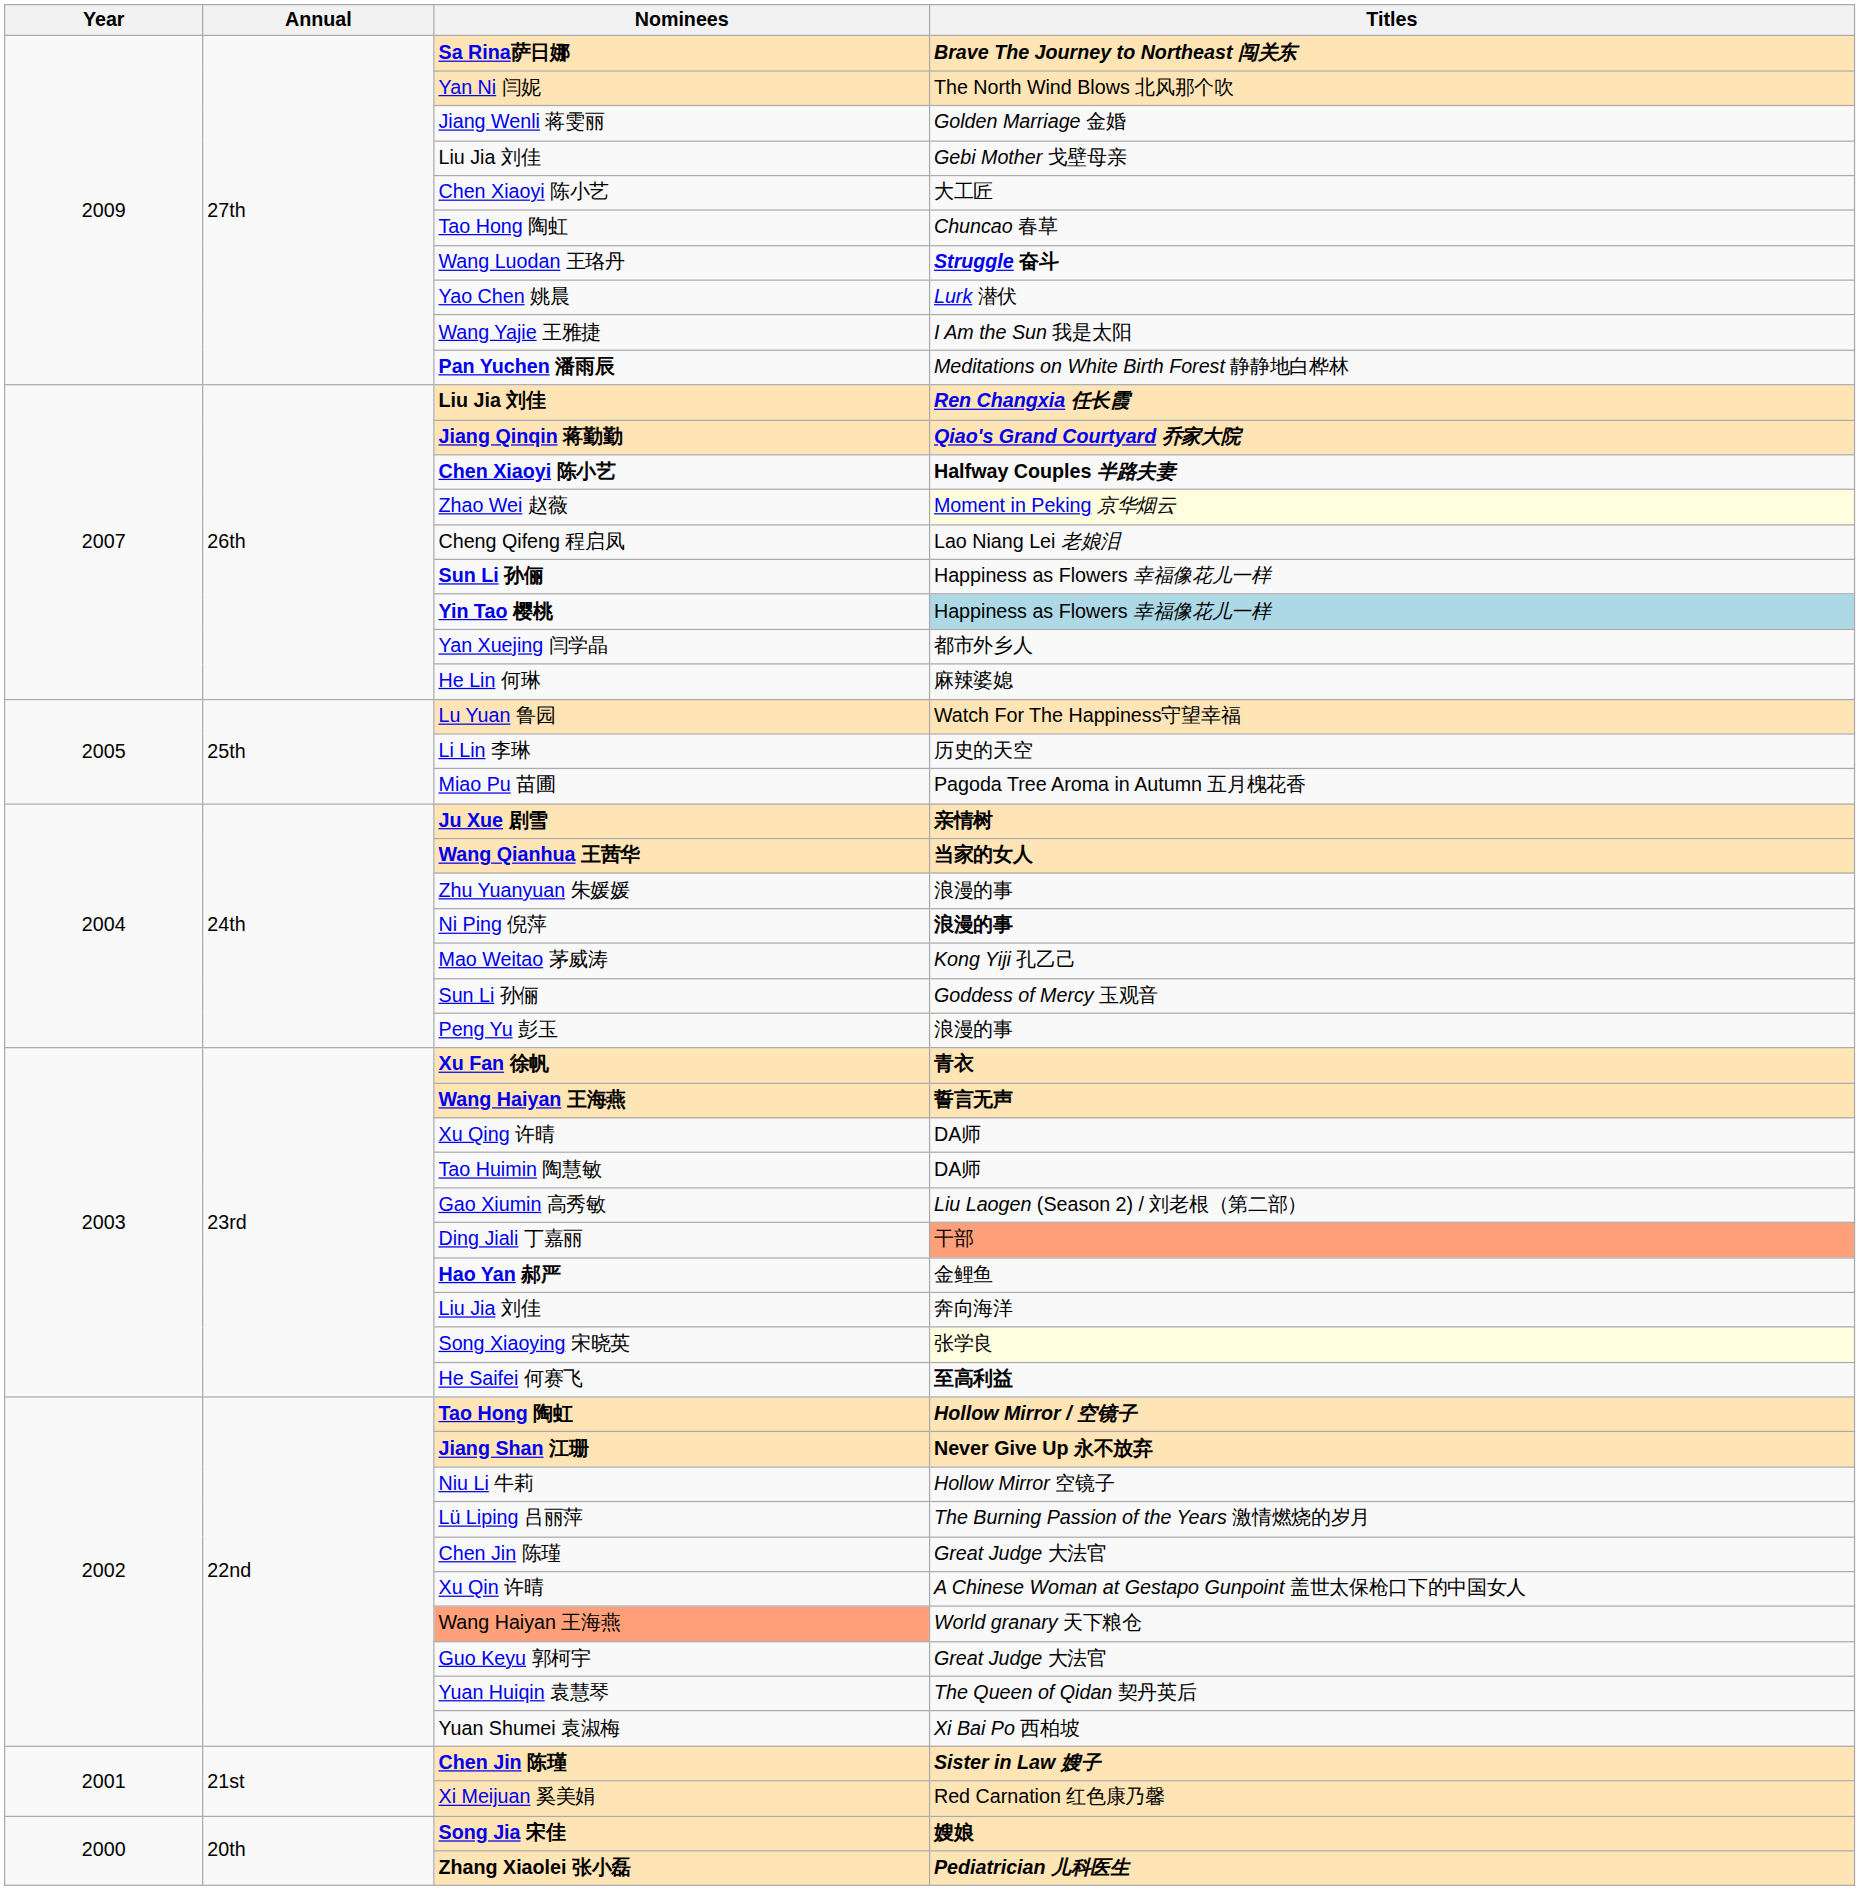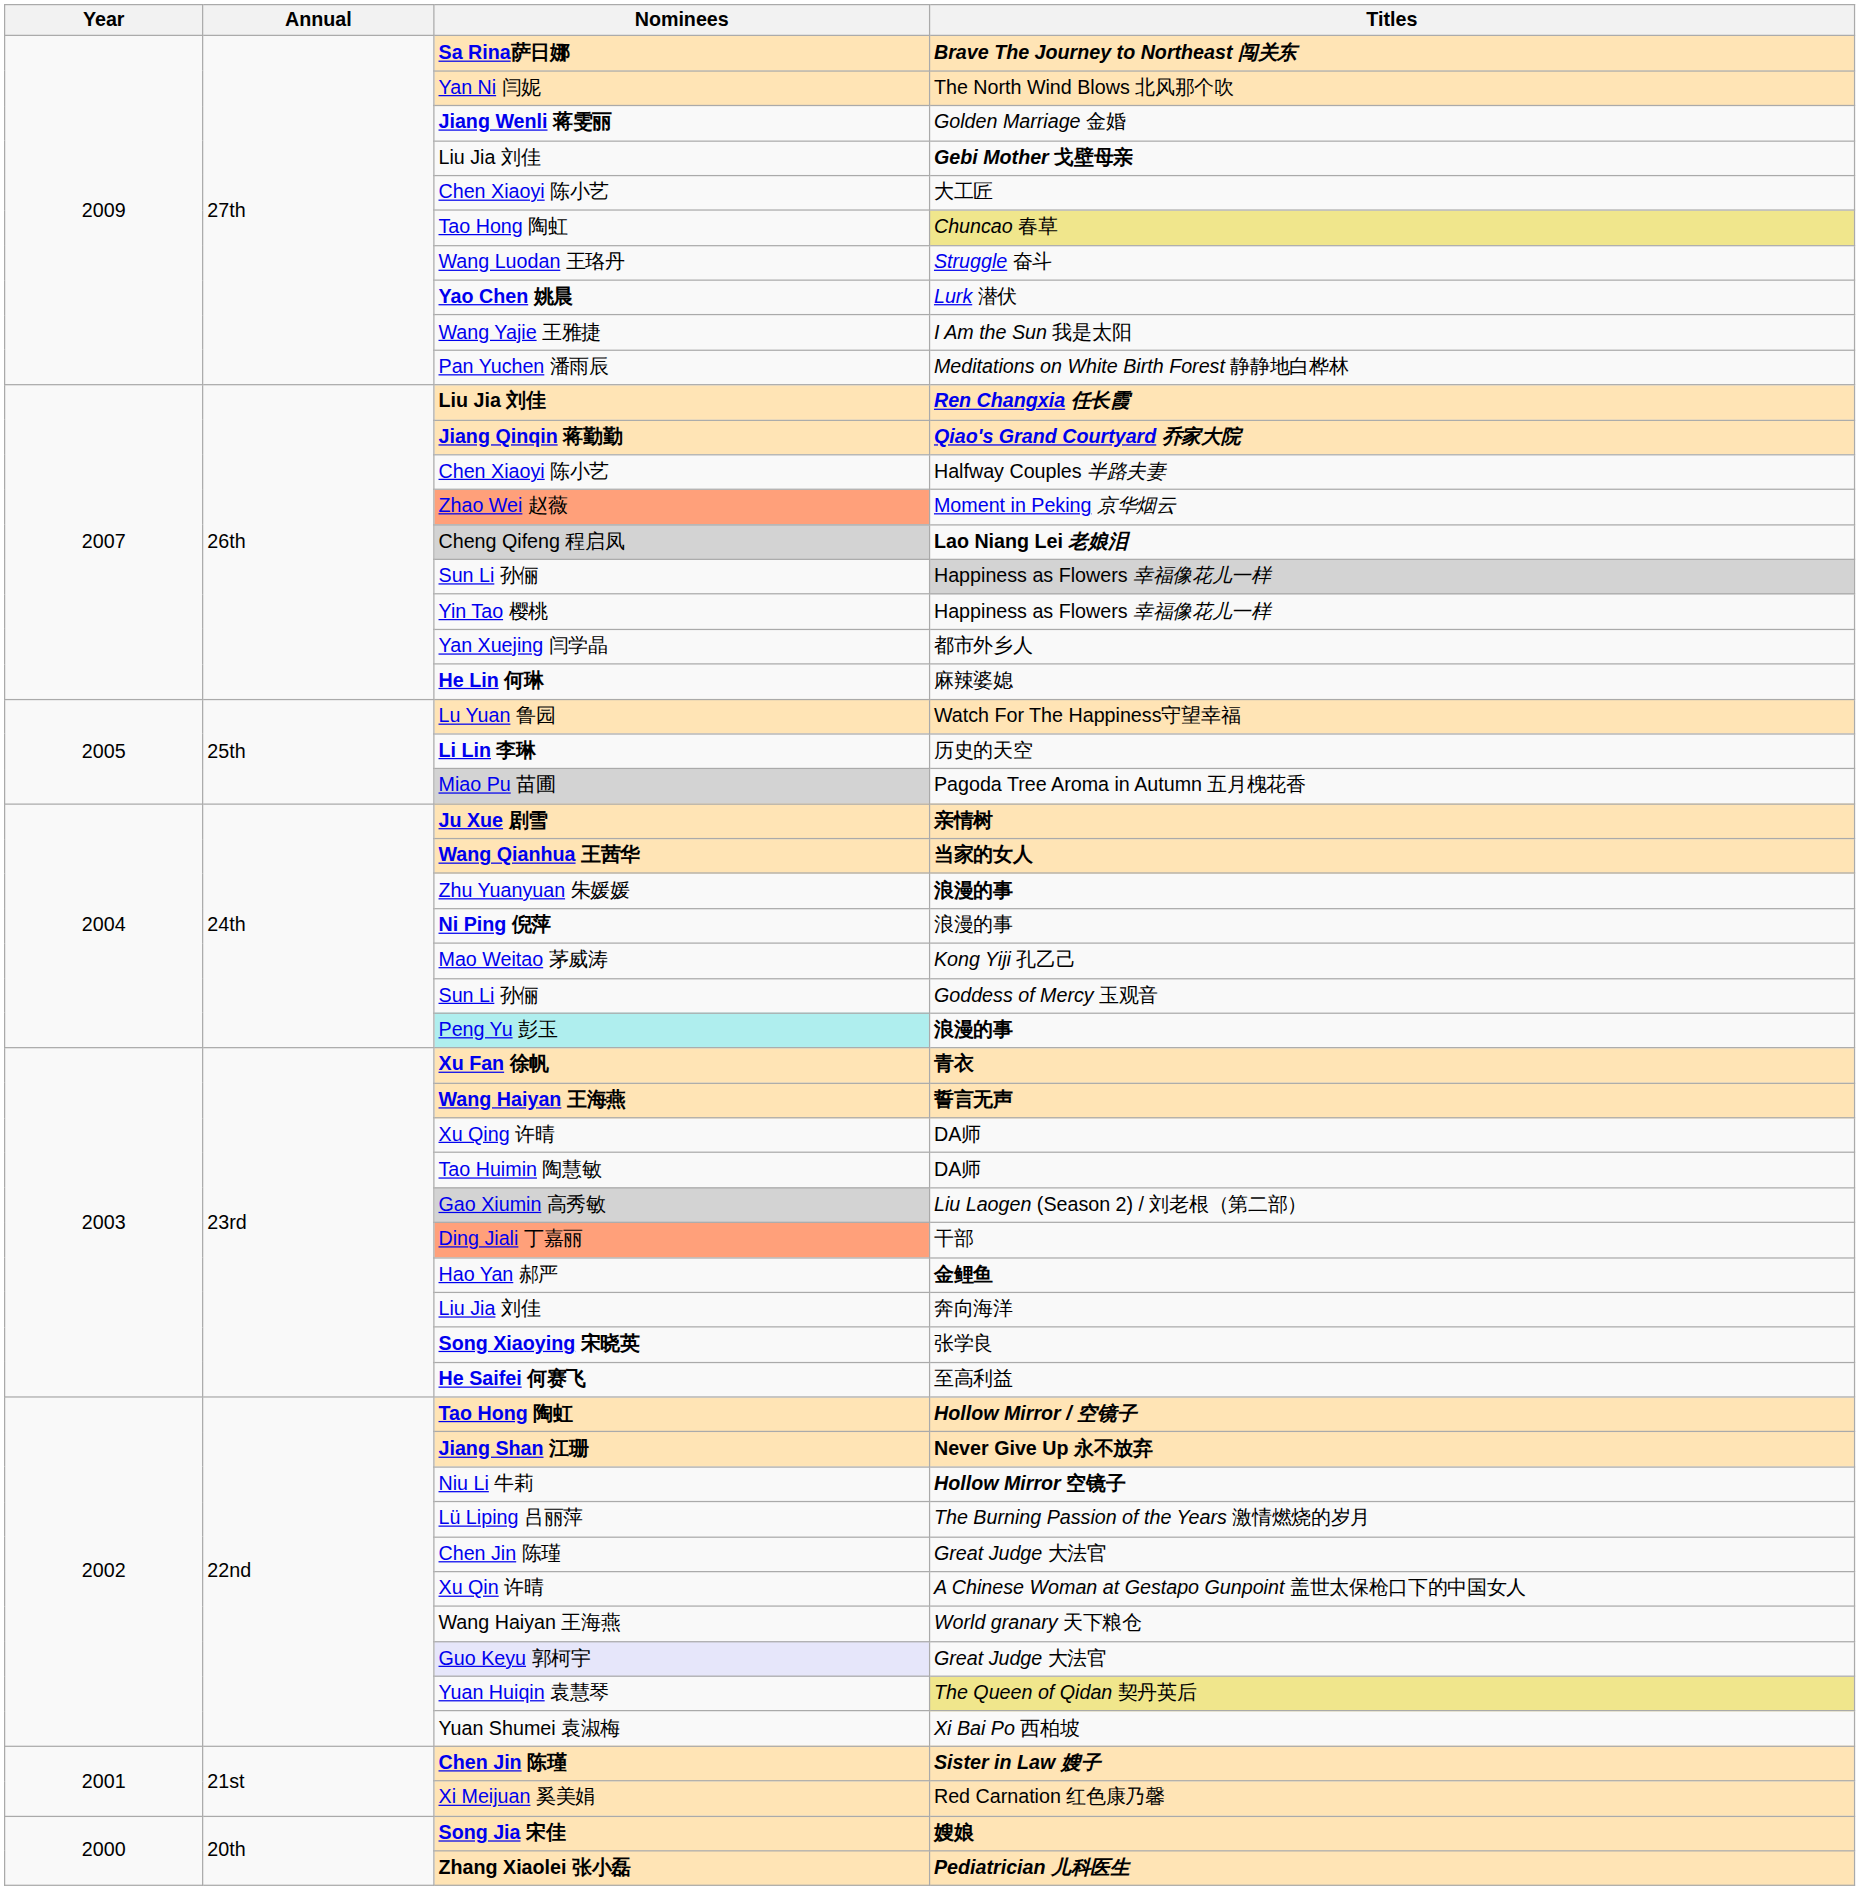(521, 122) normal -> (525, 122) bold
(1030, 157) normal -> (1033, 157) bold
(996, 227) no background -> (996, 227) khaki background
(996, 261) bold -> (993, 261) normal
(504, 296) normal -> (506, 296) bold
(526, 366) bold -> (524, 366) normal
(527, 471) bold -> (524, 471) normal
(1055, 471) bold -> (1050, 471) normal
(503, 506) no background -> (503, 506) lightsalmon background
(1055, 506) lightyellow background -> (1055, 506) no background
(531, 541) no background -> (531, 541) lightgrey background
(1027, 541) normal -> (1031, 541) bold
(491, 576) bold -> (489, 576) normal
(1102, 576) no background -> (1102, 576) lightgrey background
(495, 610) bold -> (493, 610) normal
(1102, 610) lightblue background -> (1102, 610) no background
(489, 680) normal -> (491, 680) bold
(484, 750) normal -> (487, 750) bold
(497, 785) no background -> (497, 785) lightgrey background
(973, 890) normal -> (973, 890) bold
(493, 925) normal -> (495, 925) bold
(973, 925) bold -> (973, 925) normal
(498, 1029) no background -> (498, 1029) paleturquoise background
(973, 1029) normal -> (973, 1029) bold
(522, 1204) no background -> (522, 1204) lightgrey background
(511, 1239) no background -> (511, 1239) lightsalmon background
(954, 1239) lightsalmon background -> (954, 1239) no background
(500, 1274) bold -> (498, 1274) normal
(963, 1274) normal -> (963, 1274) bold
(534, 1343) normal -> (539, 1343) bold
(963, 1343) lightyellow background -> (963, 1343) no background
(511, 1378) normal -> (512, 1378) bold
(973, 1378) bold -> (973, 1378) normal
(1024, 1483) normal -> (1030, 1483) bold
(529, 1623) lightsalmon background -> (529, 1623) no background
(515, 1658) no background -> (515, 1658) lavender background
(1065, 1692) no background -> (1065, 1692) khaki background
